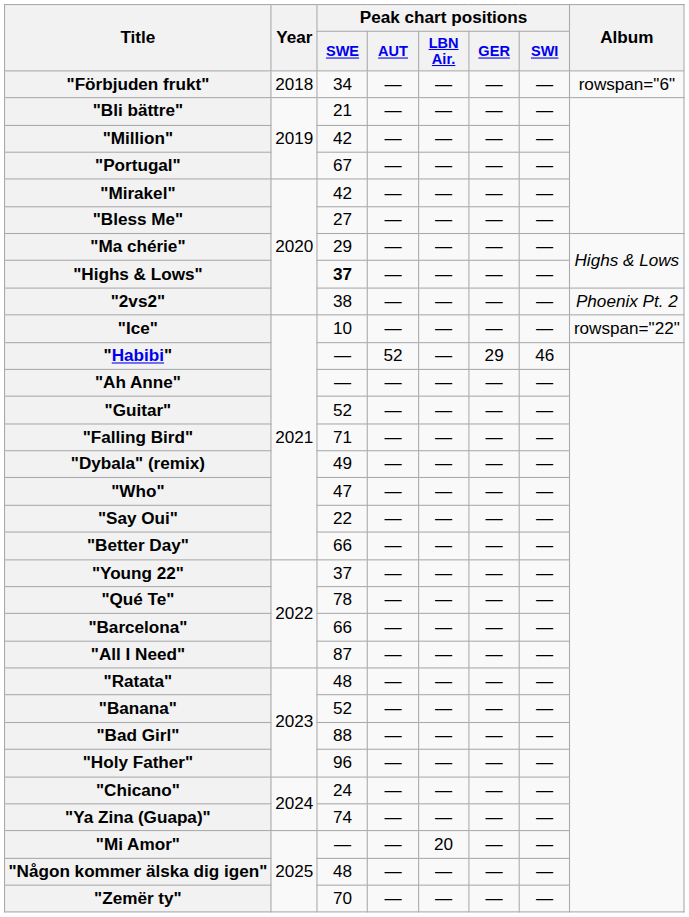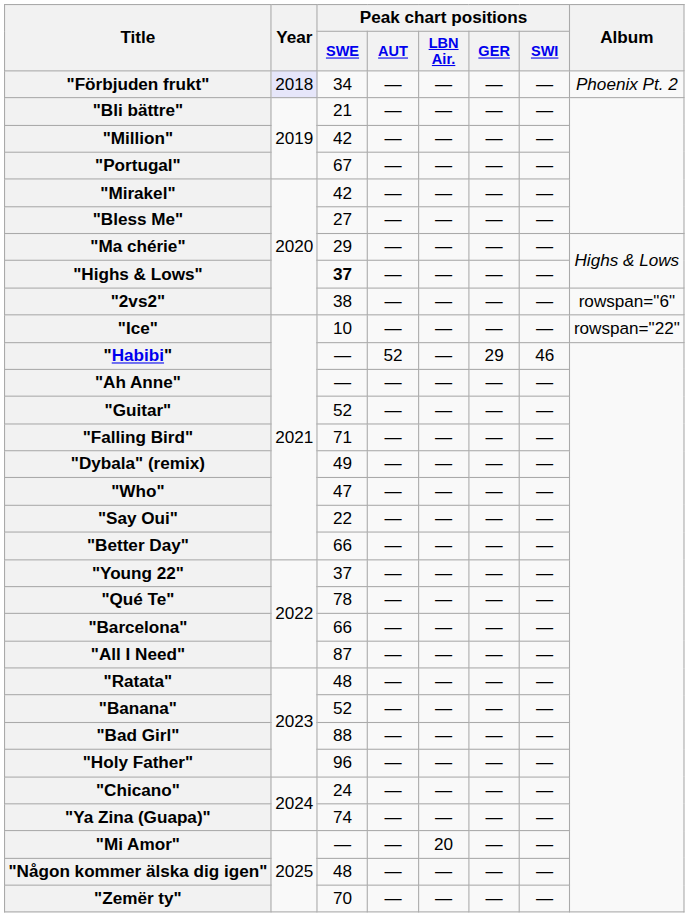(294, 84) no background -> (294, 84) lavender background
(627, 84) rowspan="6" -> (627, 84) Phoenix Pt. 2
(627, 301) Phoenix Pt. 2 -> (627, 301) rowspan="6"
